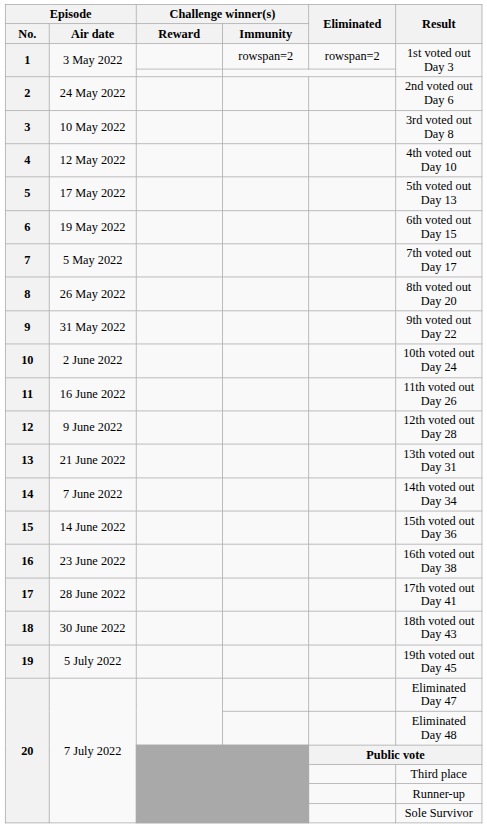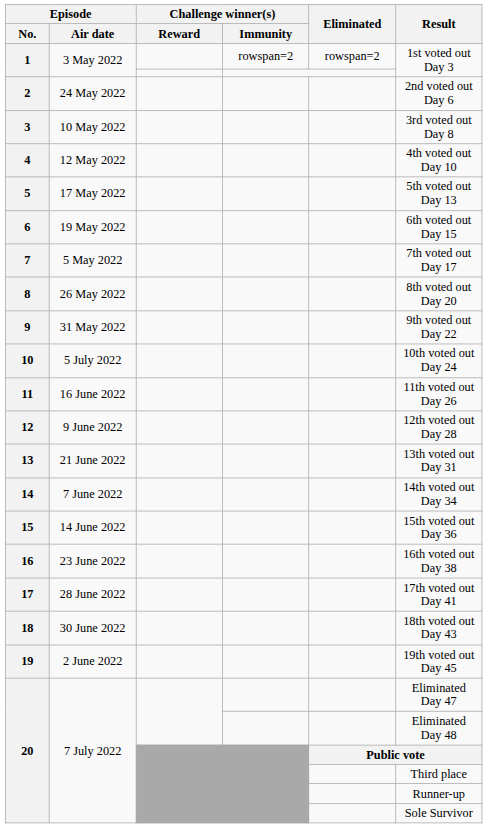(93, 360) 2 June 2022 -> (93, 360) 5 July 2022
(93, 661) 5 July 2022 -> (93, 661) 2 June 2022
